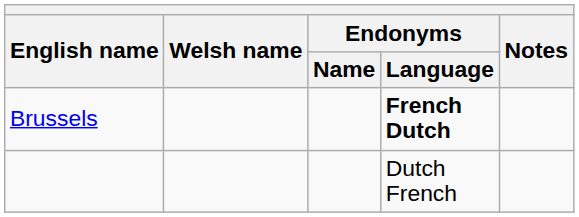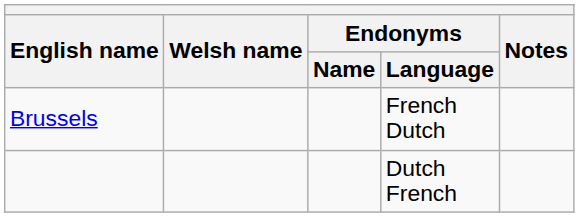(424, 118) bold -> (421, 118) normal
